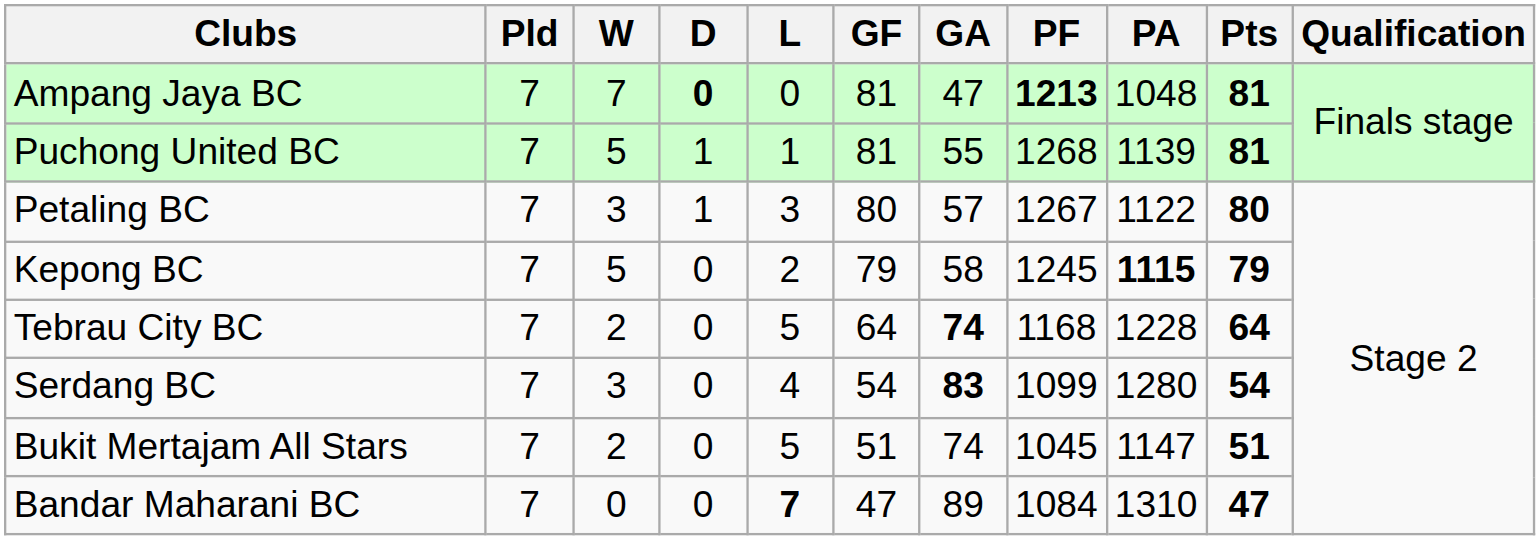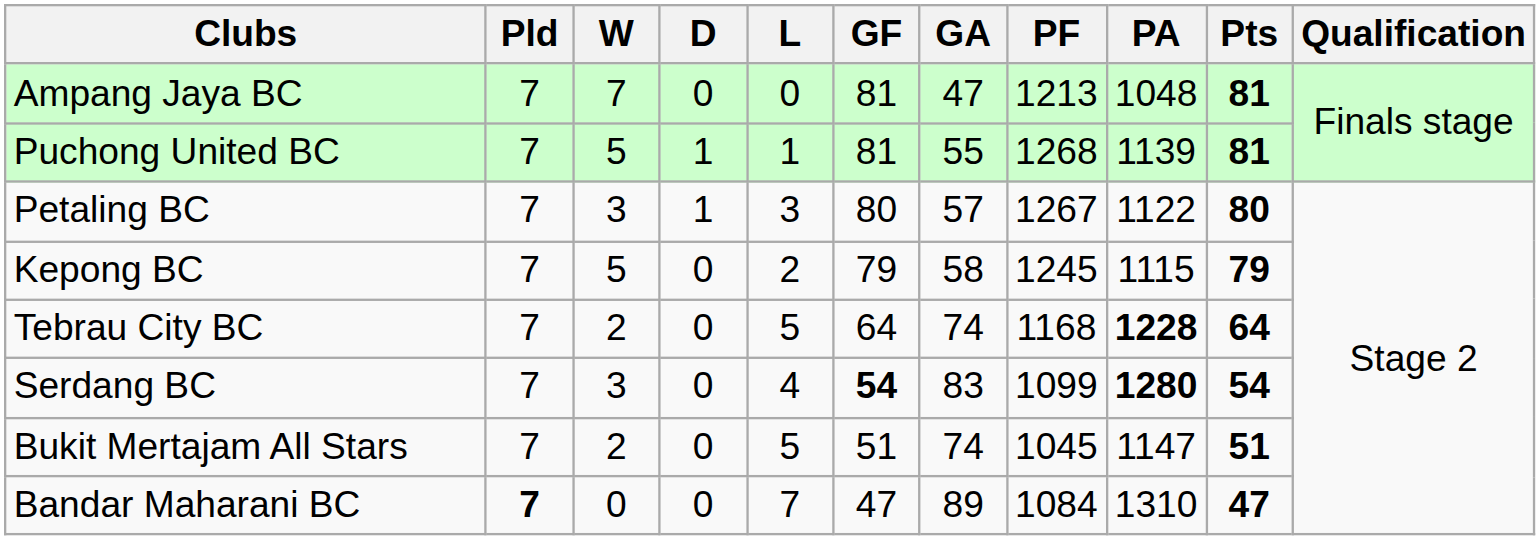(703, 92) bold -> (703, 92) normal
(1056, 92) bold -> (1056, 92) normal
(1156, 269) bold -> (1156, 269) normal
(963, 328) bold -> (963, 328) normal
(1156, 328) normal -> (1156, 328) bold
(876, 387) normal -> (876, 387) bold
(963, 387) bold -> (963, 387) normal
(1156, 387) normal -> (1156, 387) bold
(530, 504) normal -> (530, 504) bold
(790, 504) bold -> (790, 504) normal
